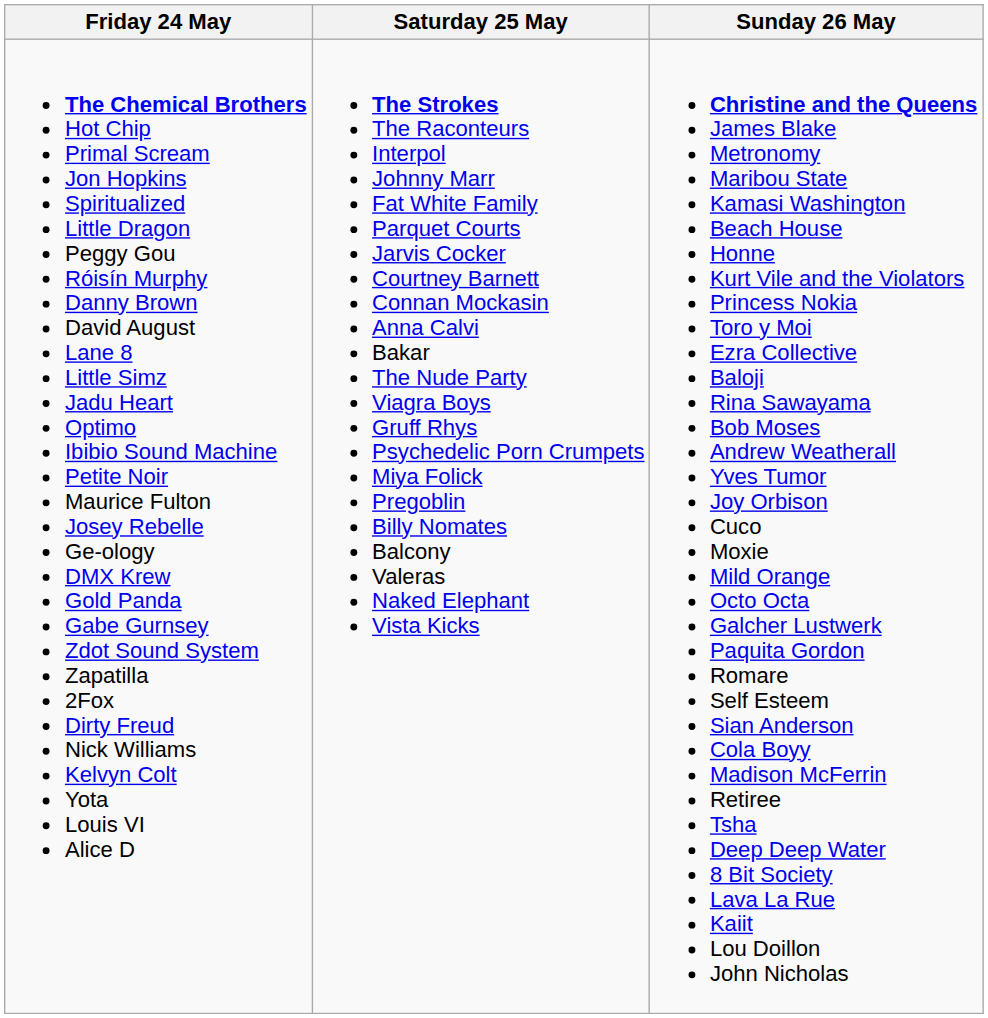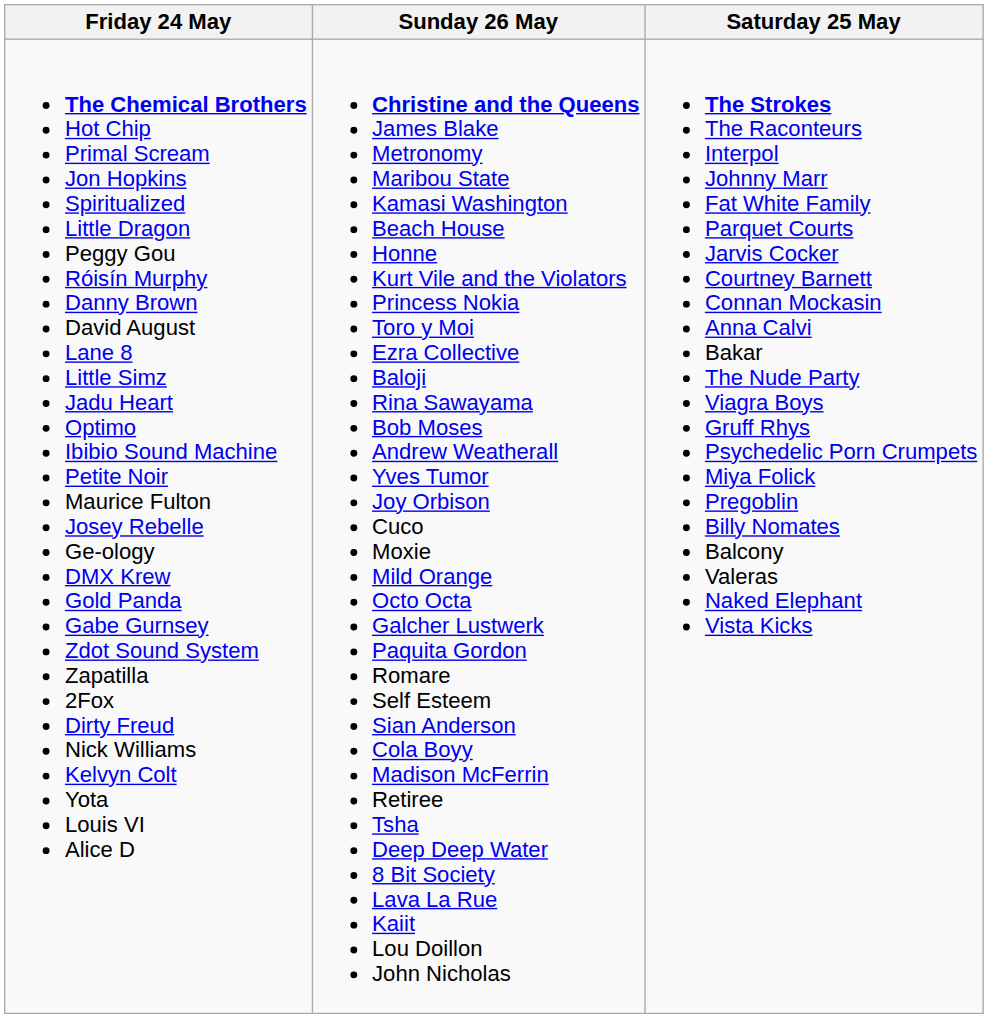columns swapped: (481, 22) <-> (816, 22)
